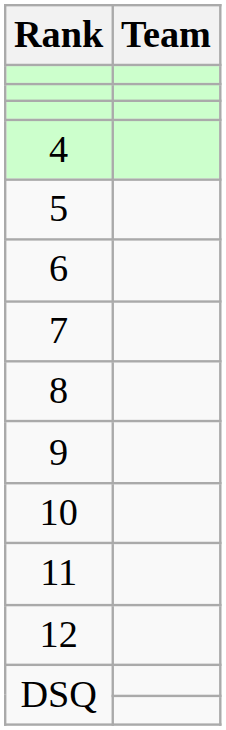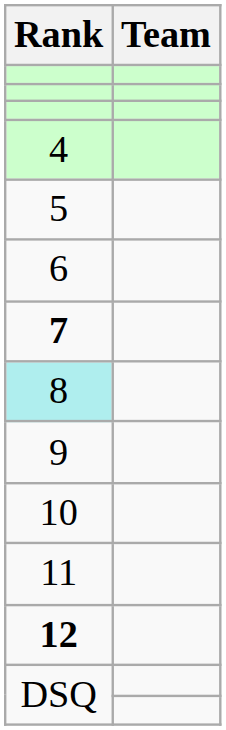(59, 330) normal -> (59, 330) bold
(59, 390) no background -> (59, 390) paleturquoise background
(59, 633) normal -> (59, 633) bold
